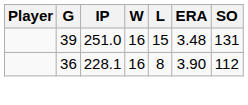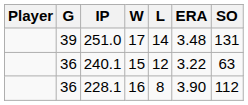(137, 40) 16 -> (137, 40) 17
(160, 40) 15 -> (160, 40) 14
+ row: (103, 64)
